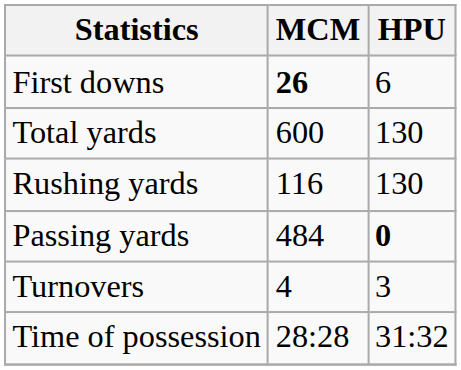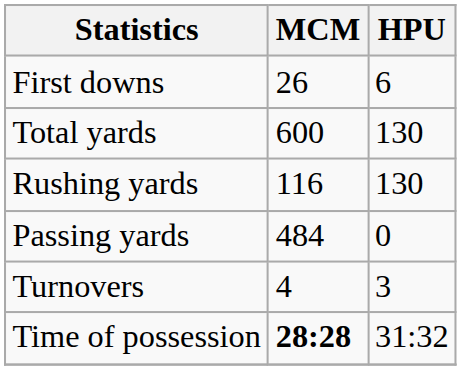(292, 81) bold -> (292, 81) normal
(383, 235) bold -> (383, 235) normal
(313, 337) normal -> (313, 337) bold
